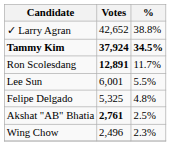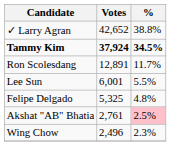(114, 64) bold -> (114, 64) normal
(111, 115) bold -> (111, 115) normal
(145, 115) no background -> (145, 115) pink background
